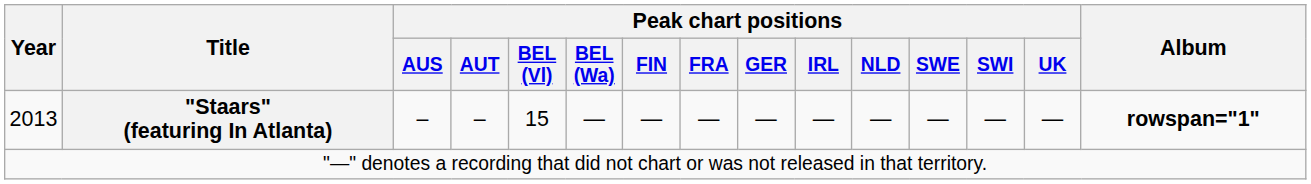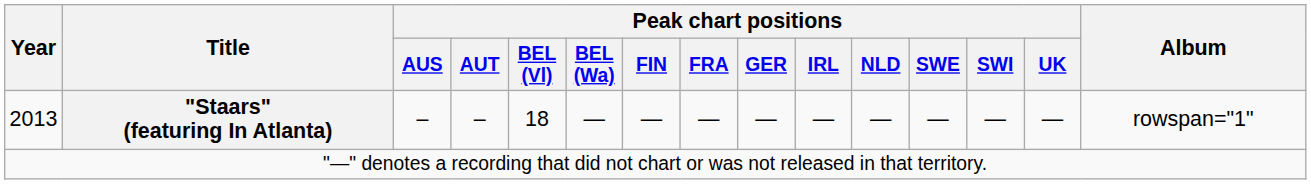(537, 119) 15 -> (537, 119) 18
(1193, 119) bold -> (1193, 119) normal
